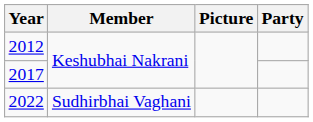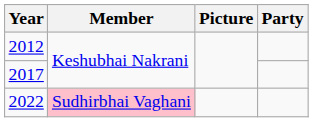(121, 102) no background -> (121, 102) pink background
